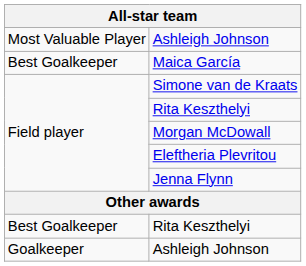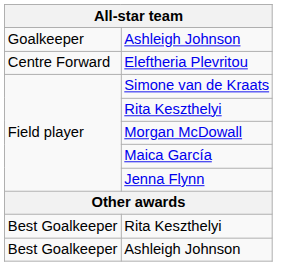(77, 39) Most Valuable Player -> (46, 39) Goalkeeper
(63, 62) Best Goalkeeper -> (59, 62) Centre Forward
(196, 62) Maica García -> (186, 62) Eleftheria Plevritou
(214, 156) Eleftheria Plevritou -> (168, 156) Maica García
(46, 249) Goalkeeper -> (63, 249) Best Goalkeeper
